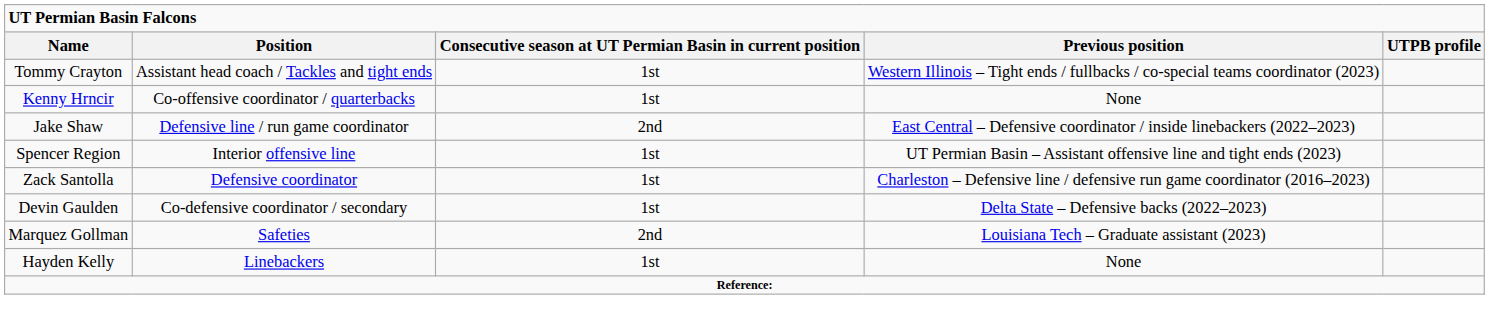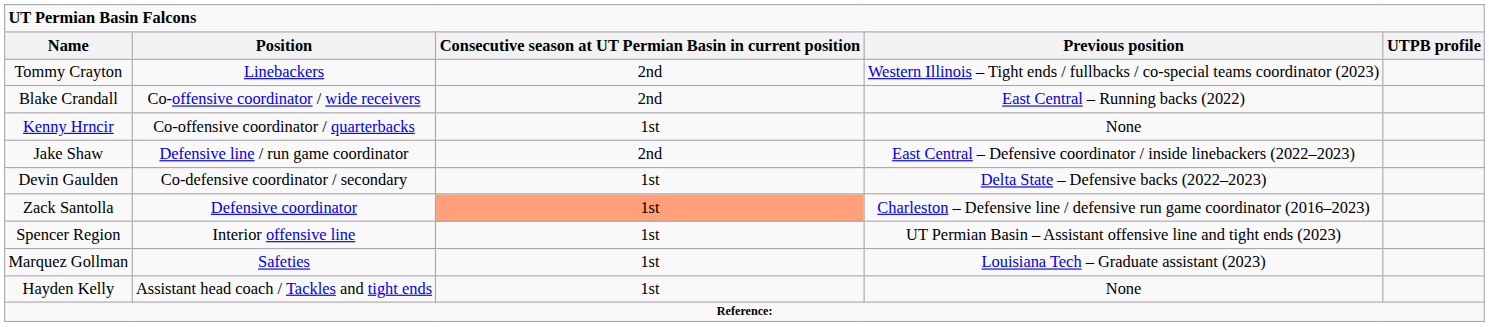(284, 72) Assistant head coach / Tackles and tight ends -> (284, 72) Linebackers
(650, 72) 1st -> (650, 72) 2nd
+ row: (68, 99)
rows swapped: (68, 207) <-> (68, 153)
(650, 180) no background -> (650, 207) lightsalmon background
(650, 235) 2nd -> (650, 262) 1st
(284, 262) Linebackers -> (284, 289) Assistant head coach / Tackles and tight ends
